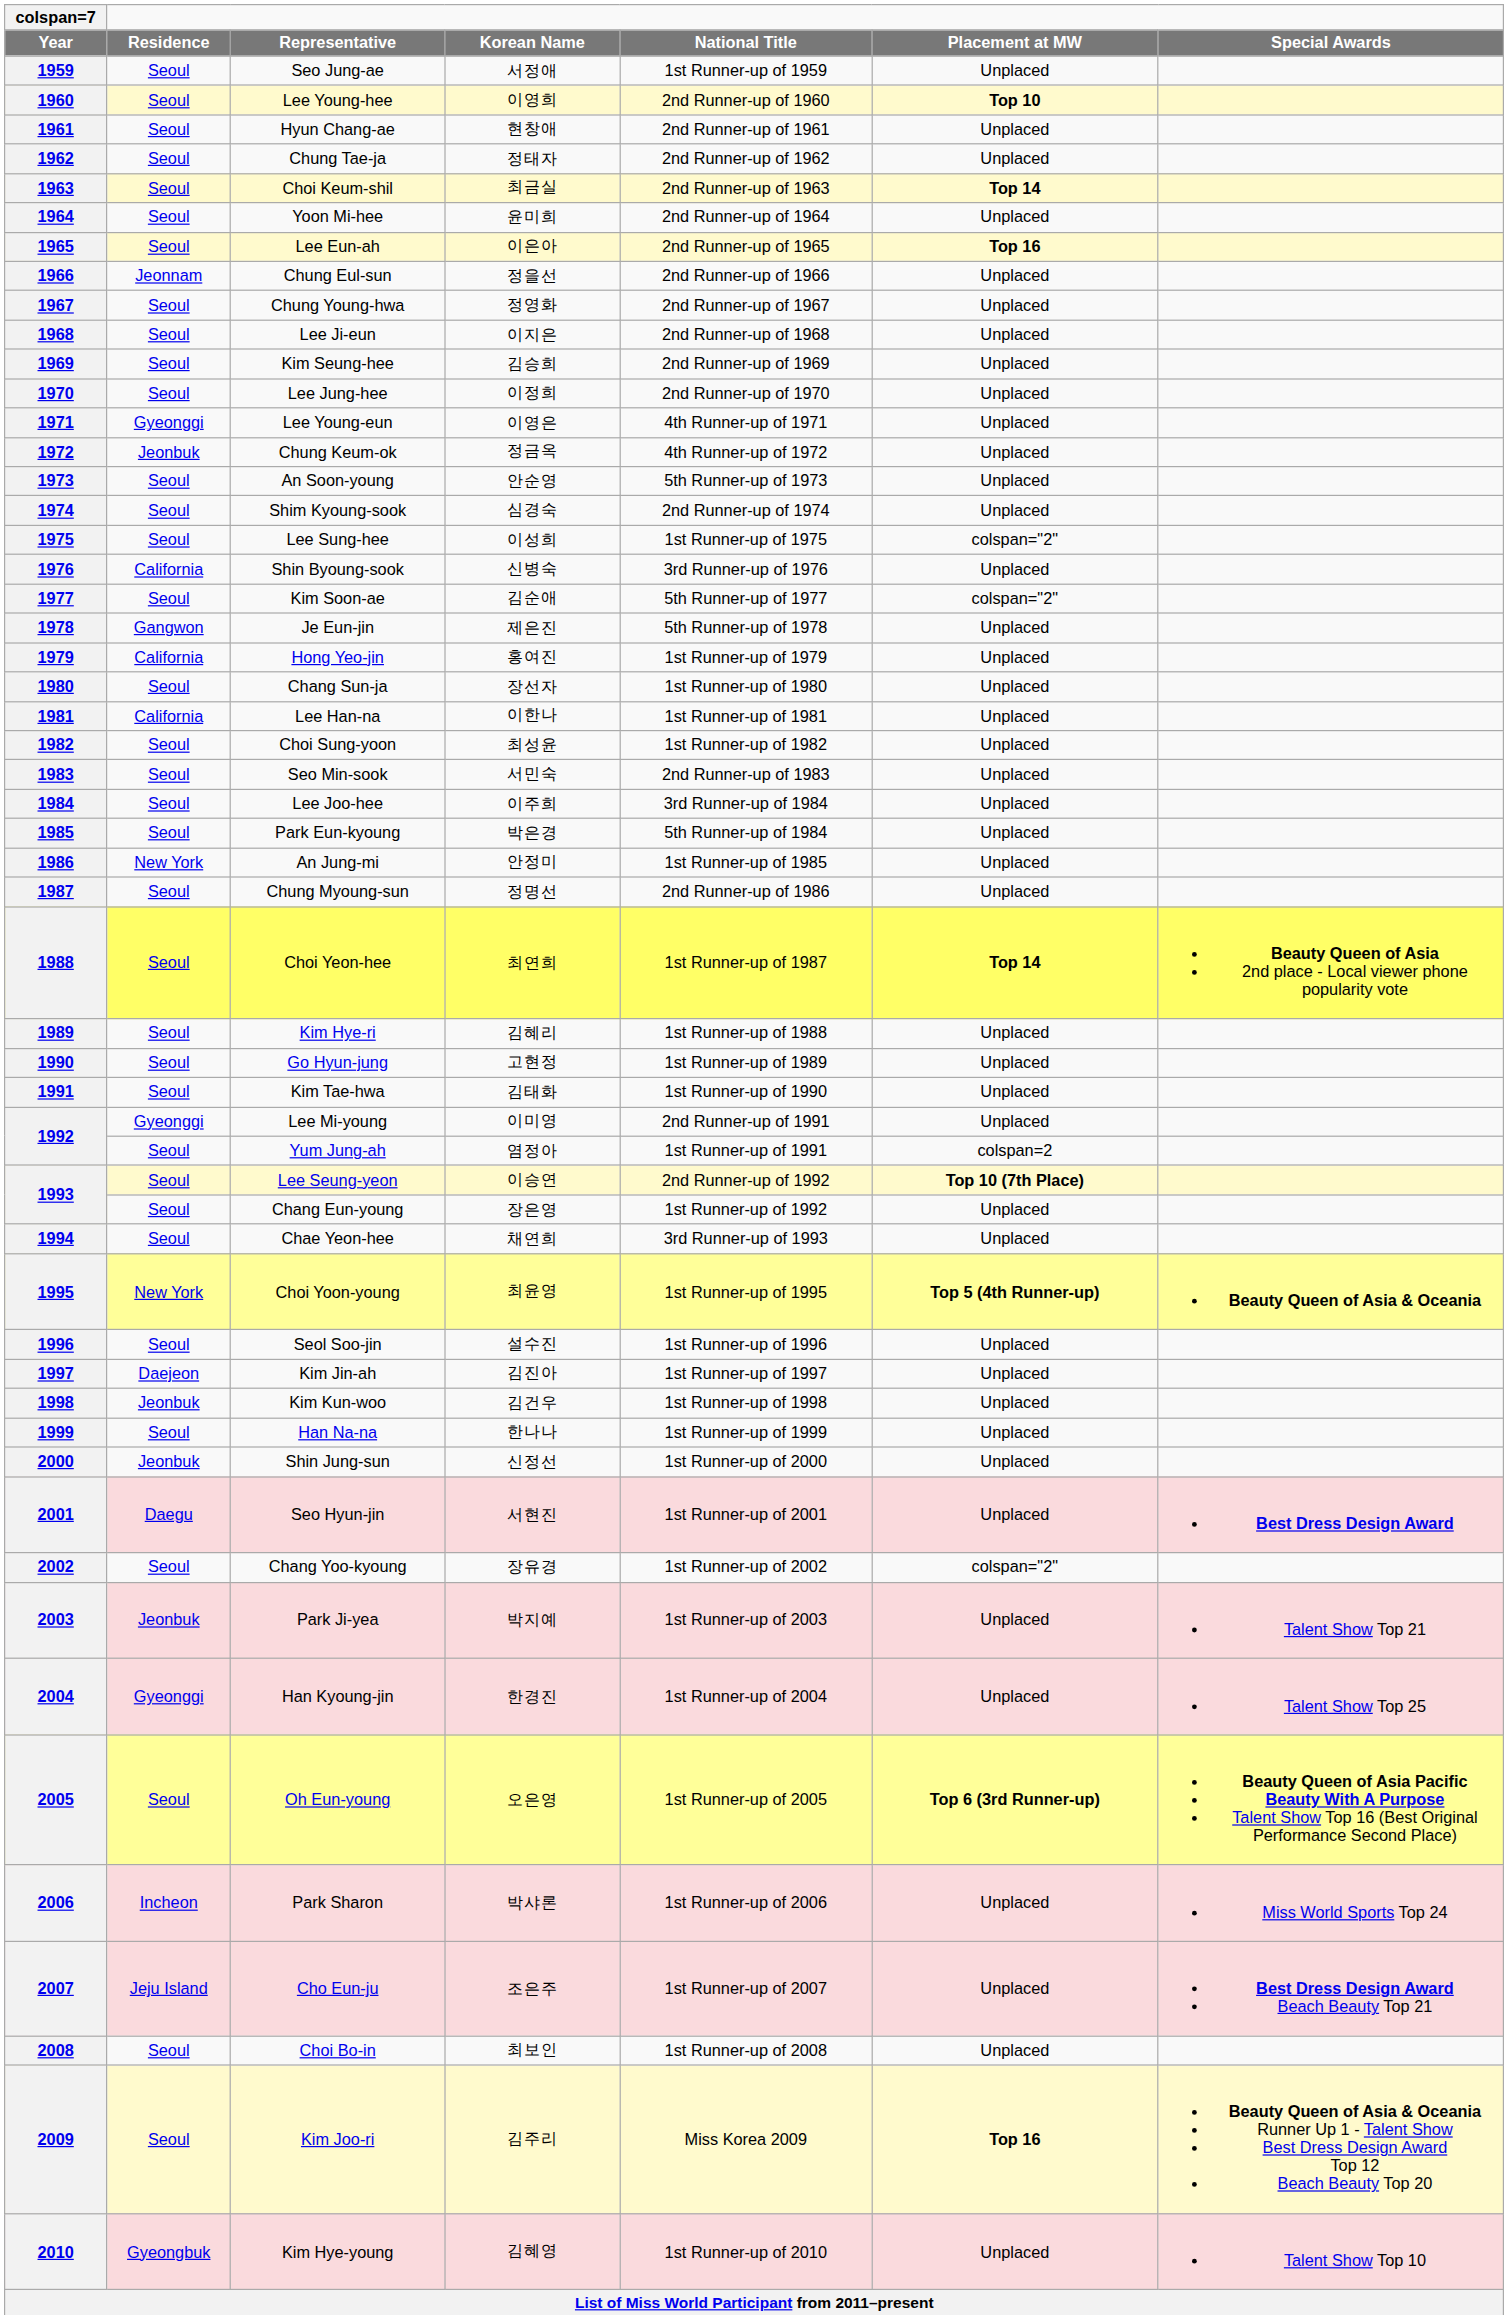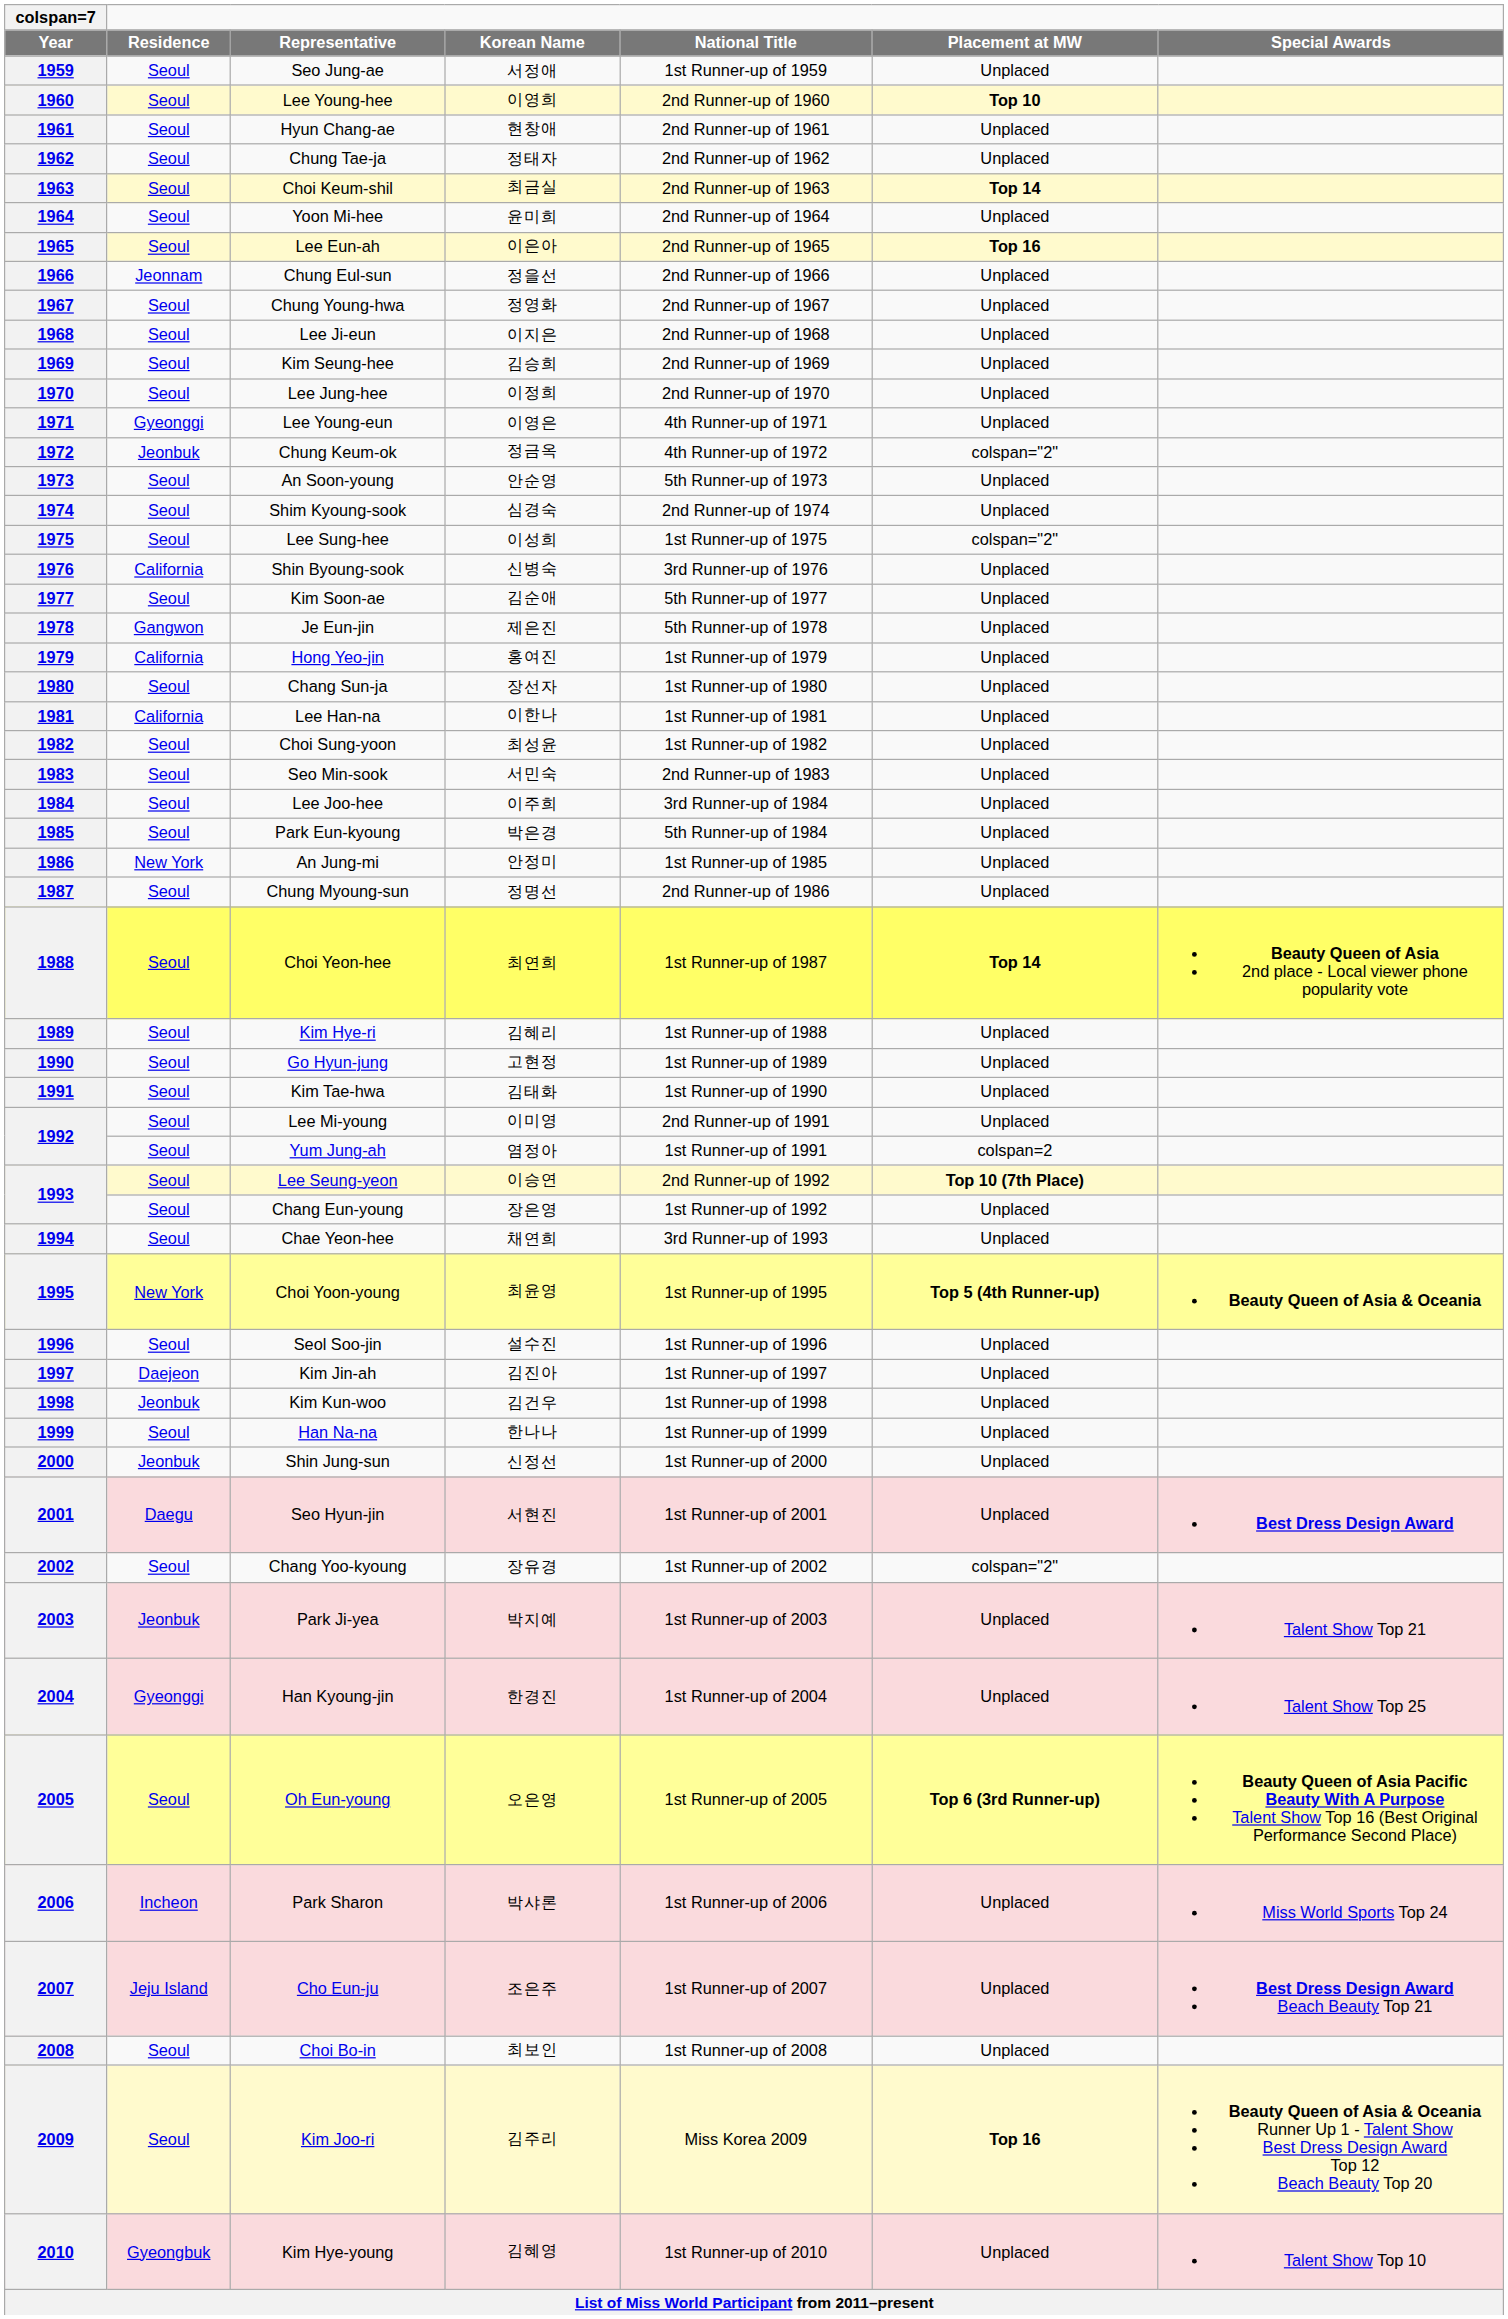(1015, 452) Unplaced -> (1015, 452) colspan="2"
(1015, 598) colspan="2" -> (1015, 598) Unplaced
(169, 1121) Gyeonggi -> (169, 1121) Seoul
